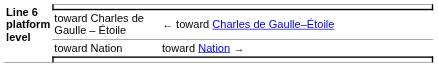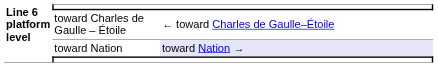(203, 48) no background -> (203, 48) lavender background
